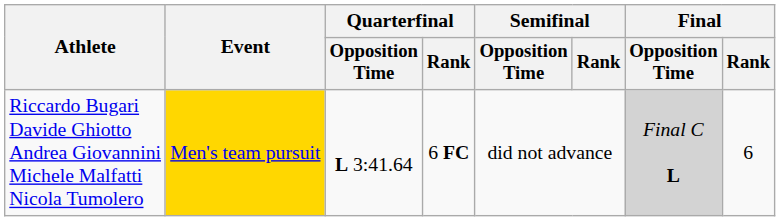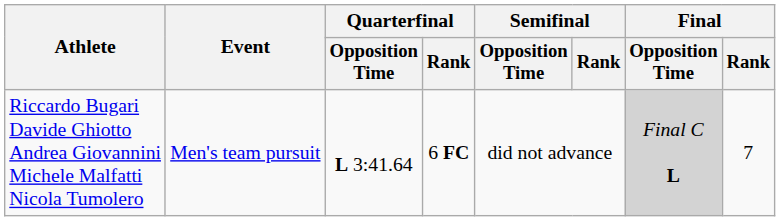(245, 152) gold background -> (245, 152) no background
(748, 152) 6 -> (748, 152) 7
